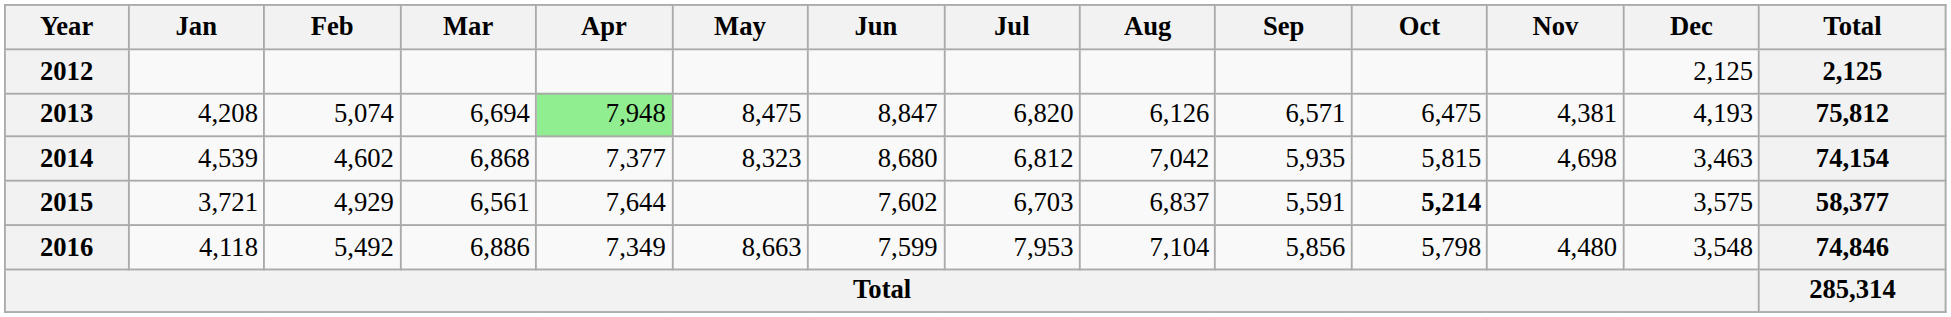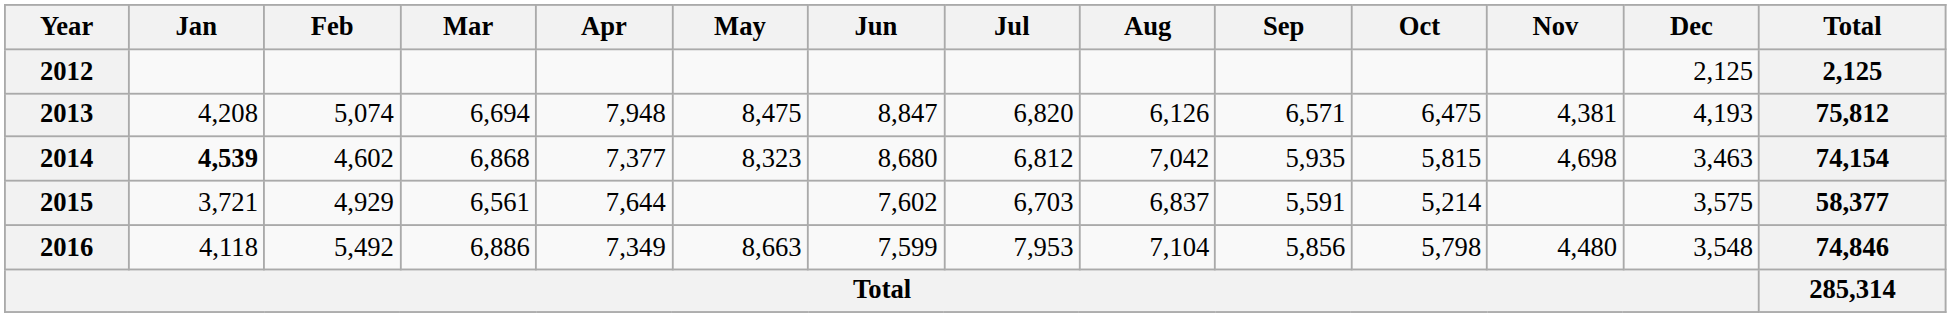(636, 114) lightgreen background -> (636, 114) no background
(228, 158) normal -> (228, 158) bold
(1451, 202) bold -> (1451, 202) normal
